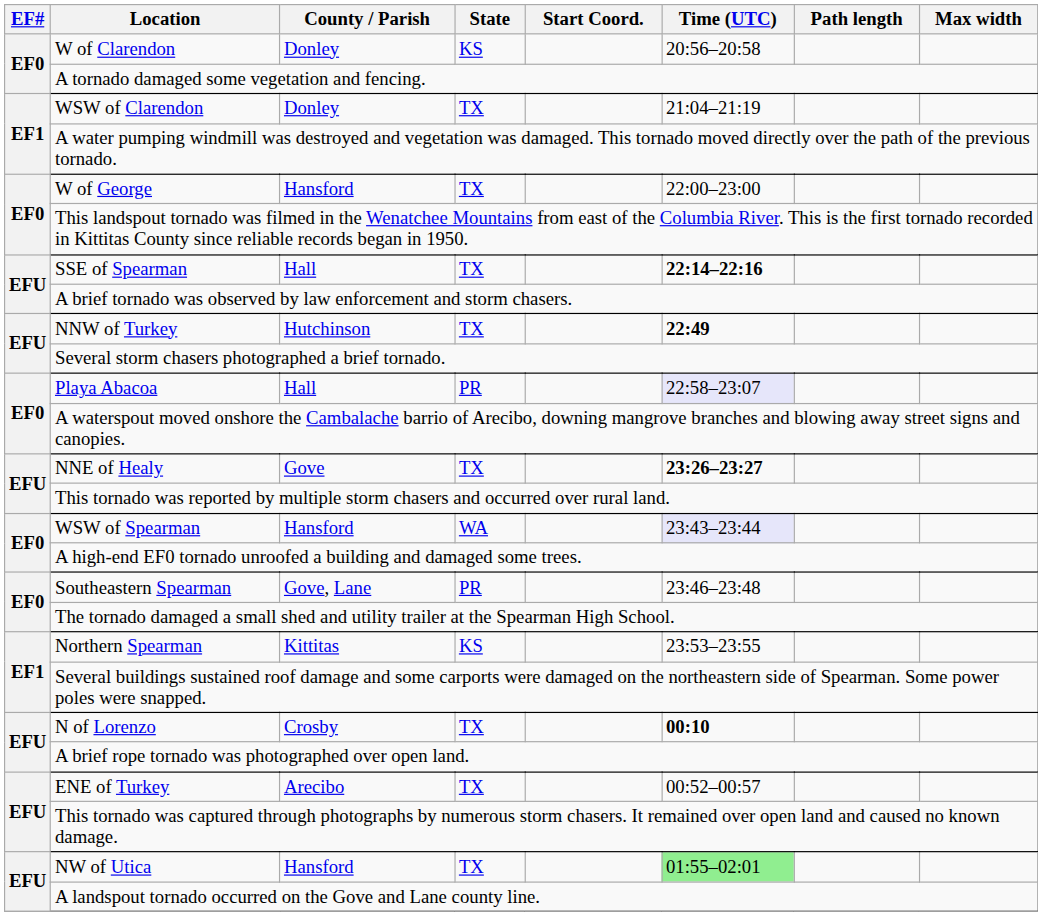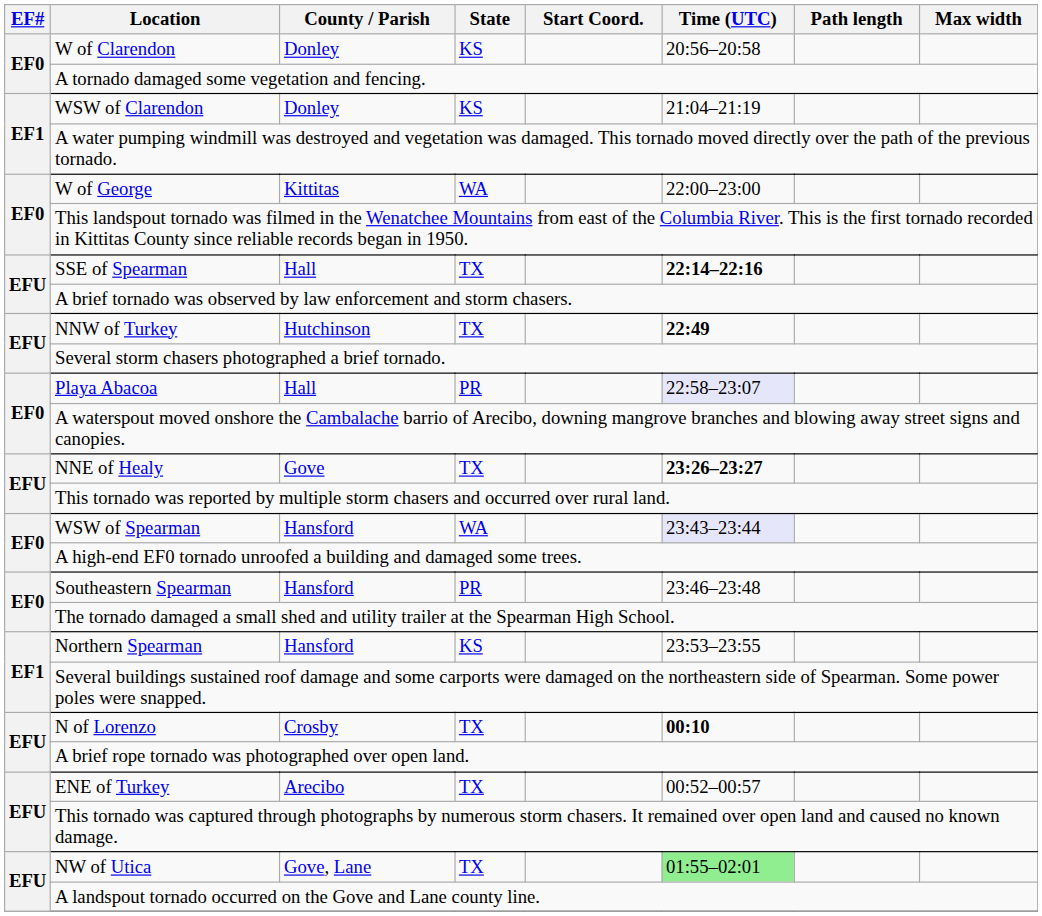(471, 108) TX -> (471, 108) KS
(319, 188) Hansford -> (312, 188) Kittitas
(471, 188) TX -> (473, 188) WA
(328, 587) Gove, Lane -> (319, 587) Hansford
(312, 646) Kittitas -> (319, 646) Hansford
(319, 866) Hansford -> (328, 866) Gove, Lane
